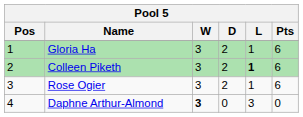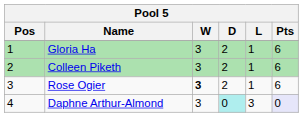(251, 67) bold -> (251, 67) normal
(198, 85) normal -> (198, 85) bold
(198, 103) bold -> (198, 103) normal
(225, 103) no background -> (225, 103) paleturquoise background
(278, 103) no background -> (278, 103) lavender background
